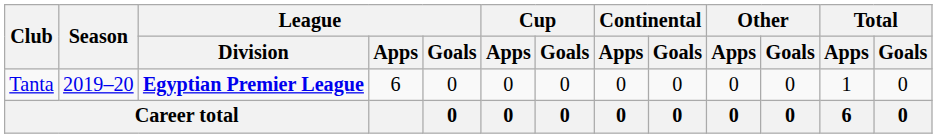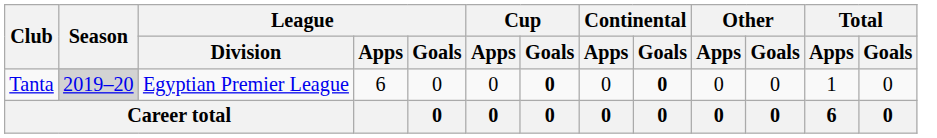(98, 84) no background -> (98, 84) lightgrey background
(253, 84) bold -> (246, 84) normal
(565, 84) normal -> (550, 84) bold
(677, 84) normal -> (662, 84) bold
